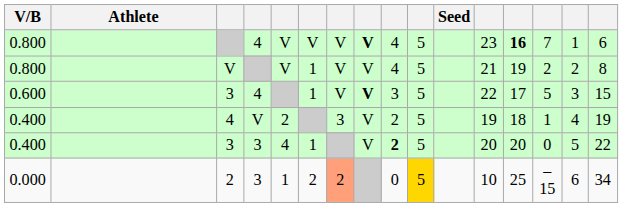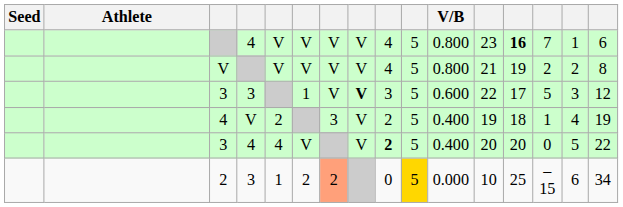columns swapped: (454, 17) <-> (28, 17)
(368, 42) bold -> (361, 42) normal
(313, 68) 1 -> (306, 68) V
(257, 94) 4 -> (251, 94) 3
(603, 94) 15 -> (603, 94) 12
(257, 145) 3 -> (251, 145) 4
(313, 145) 1 -> (306, 145) V
